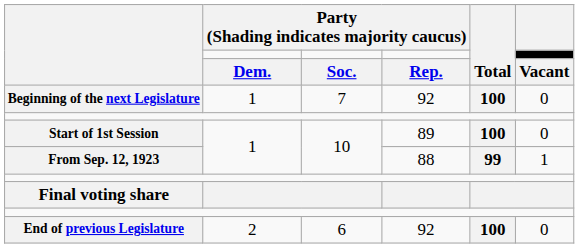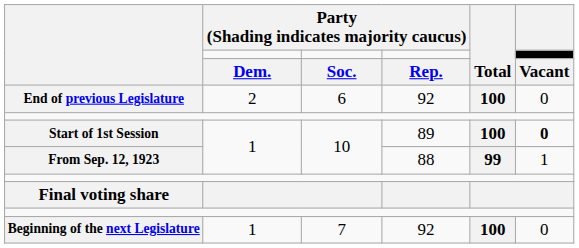rows swapped: (104, 229) <-> (104, 98)
(544, 133) normal -> (544, 133) bold
